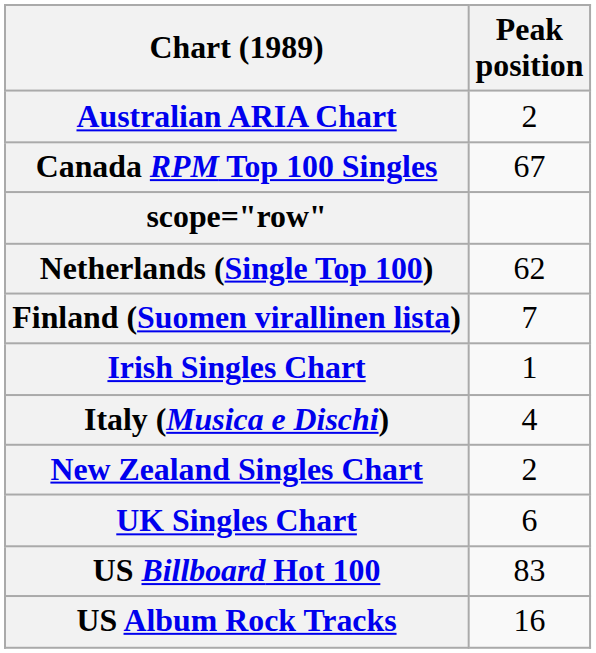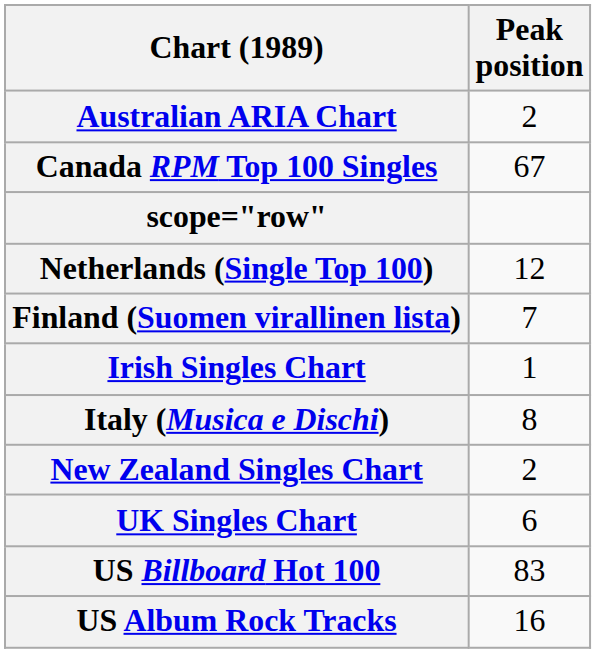(529, 267) 62 -> (529, 267) 12
(529, 419) 4 -> (529, 419) 8
